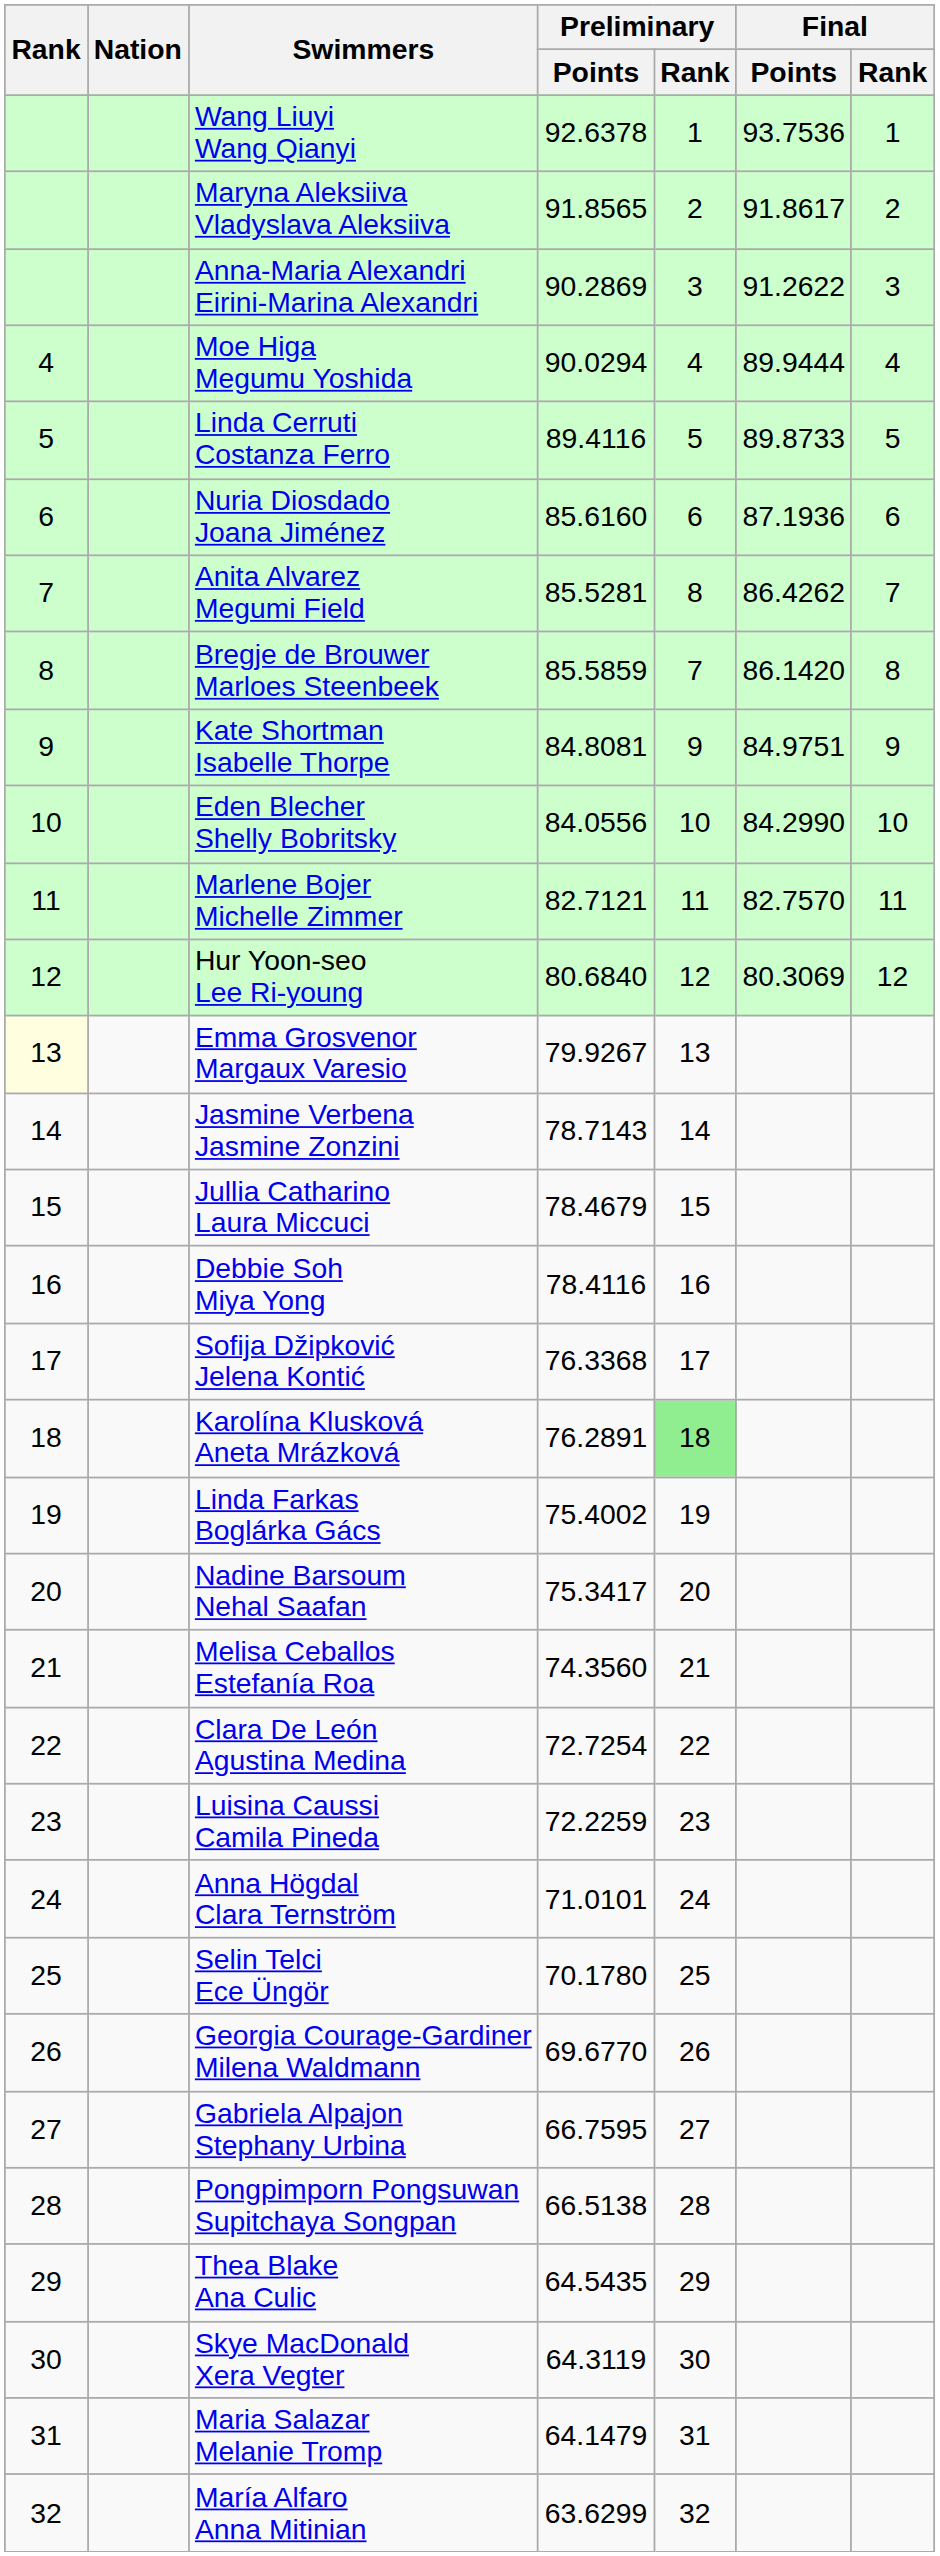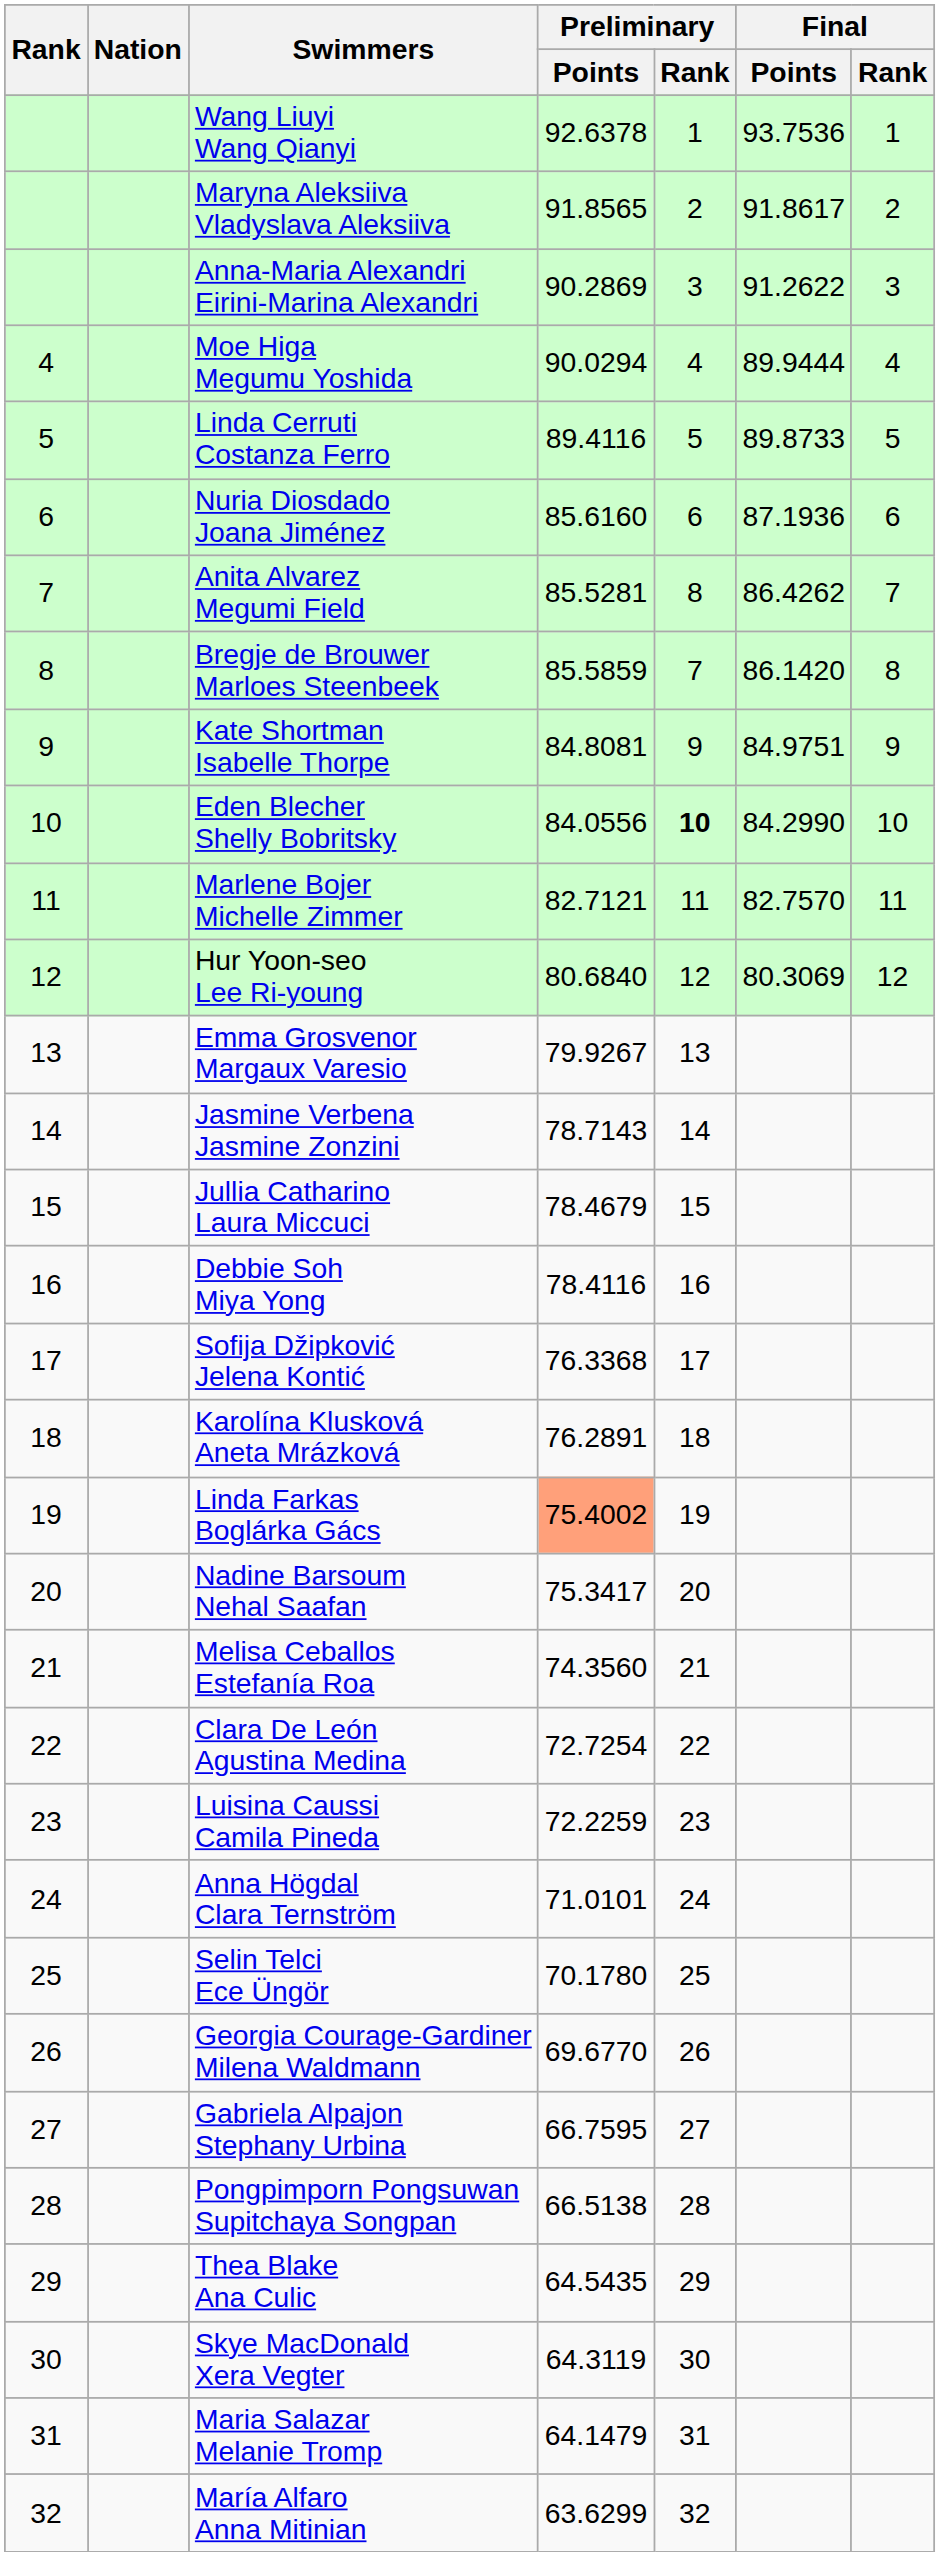(695, 823) normal -> (695, 823) bold
(46, 1053) lightyellow background -> (46, 1053) no background
(695, 1437) lightgreen background -> (695, 1437) no background
(596, 1514) no background -> (596, 1514) lightsalmon background
